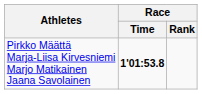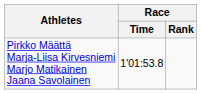(142, 64) bold -> (142, 64) normal
